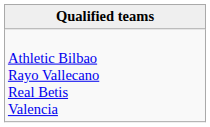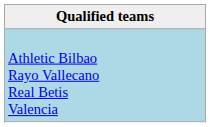(54, 83) no background -> (54, 83) lightblue background
